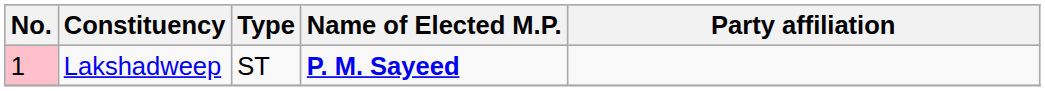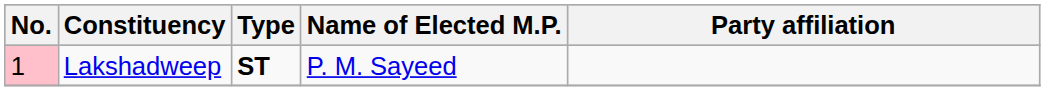(254, 66) normal -> (254, 66) bold
(383, 66) bold -> (382, 66) normal
